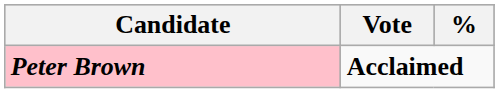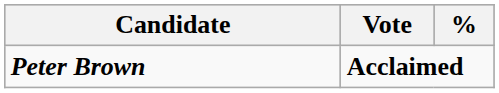(78, 66) pink background -> (78, 66) no background
